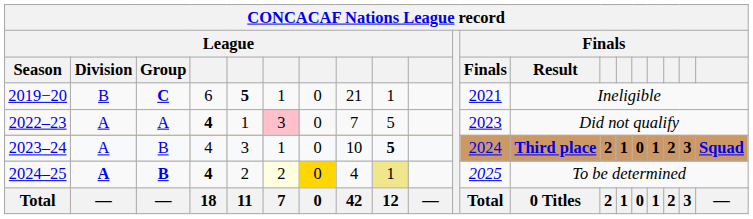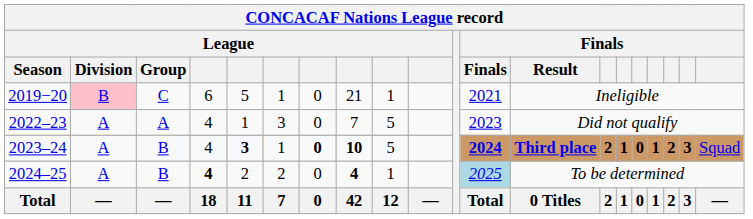(103, 95) no background -> (103, 95) pink background
(163, 95) bold -> (163, 95) normal
(245, 95) bold -> (245, 95) normal
(208, 122) bold -> (208, 122) normal
(281, 122) pink background -> (281, 122) no background
(245, 148) normal -> (245, 148) bold
(318, 148) normal -> (318, 148) bold
(354, 148) normal -> (354, 148) bold
(391, 148) bold -> (391, 148) normal
(485, 148) normal -> (485, 148) bold
(721, 148) bold -> (720, 148) normal
(103, 174) bold -> (103, 174) normal
(163, 174) bold -> (163, 174) normal
(281, 174) lightyellow background -> (281, 174) no background
(318, 174) gold background -> (318, 174) no background
(354, 174) normal -> (354, 174) bold
(391, 174) khaki background -> (391, 174) no background
(485, 174) no background -> (485, 174) lightblue background
